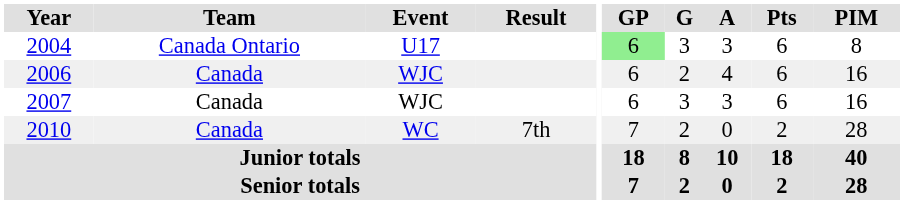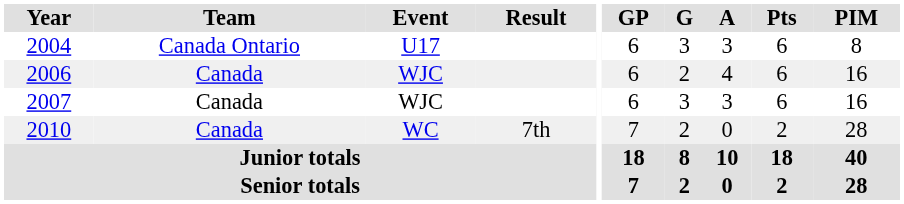(633, 45) lightgreen background -> (633, 45) no background
